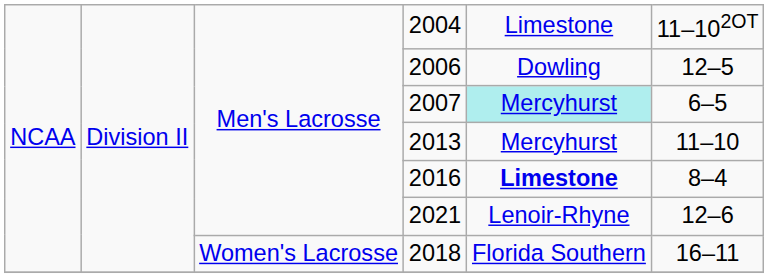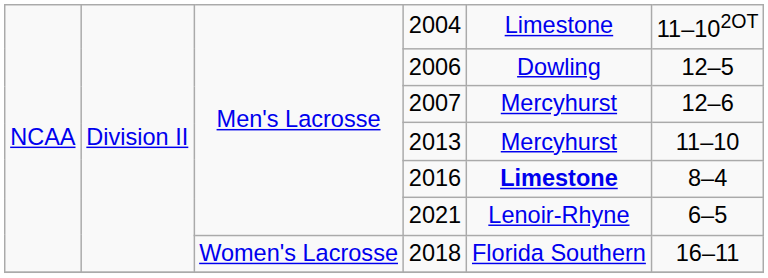(559, 104) paleturquoise background -> (559, 104) no background
(708, 104) 6–5 -> (708, 104) 12–6
(708, 216) 12–6 -> (708, 216) 6–5
